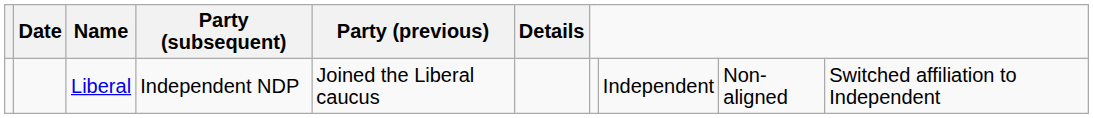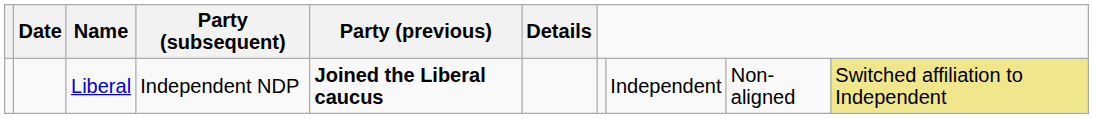(395, 85) normal -> (400, 85) bold
(923, 85) no background -> (929, 85) khaki background
